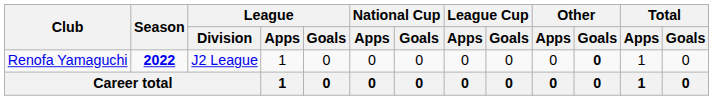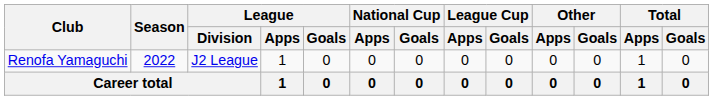(159, 60) bold -> (159, 60) normal
(597, 60) bold -> (597, 60) normal
